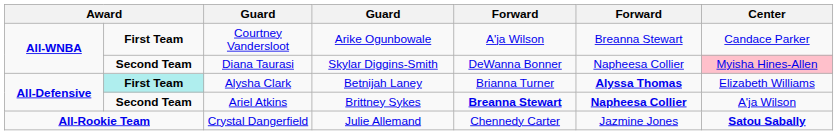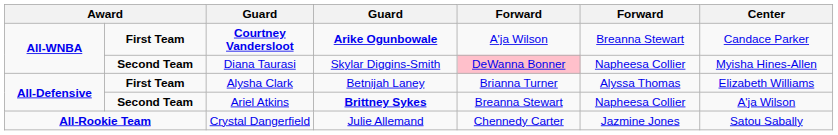(258, 39) normal -> (260, 39) bold
(383, 39) normal -> (385, 39) bold
(515, 65) no background -> (519, 65) pink background
(767, 65) pink background -> (766, 65) no background
(154, 83) paleturquoise background -> (155, 83) no background
(639, 83) bold -> (640, 83) normal
(383, 102) normal -> (385, 102) bold
(515, 102) bold -> (519, 102) normal
(639, 102) bold -> (640, 102) normal
(767, 121) bold -> (766, 121) normal
